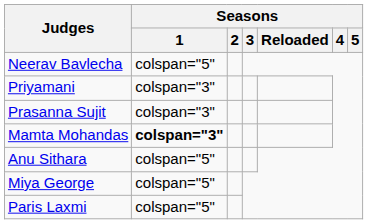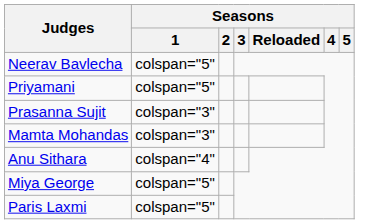(175, 87) colspan="3" -> (175, 87) colspan="5"
(179, 135) bold -> (175, 135) normal
(175, 159) colspan="5" -> (175, 159) colspan="4"
